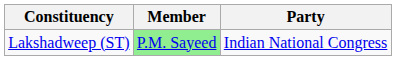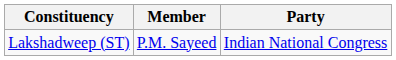(177, 42) lightgreen background -> (177, 42) no background
